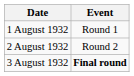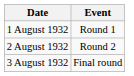(100, 63) bold -> (98, 63) normal
